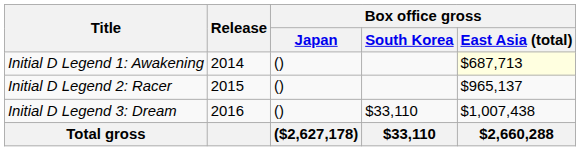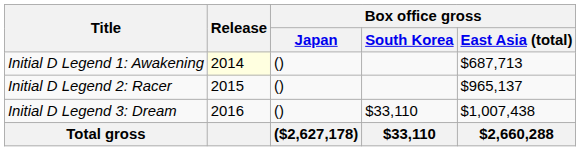(227, 63) no background -> (227, 63) lightyellow background
(492, 63) lightyellow background -> (492, 63) no background
